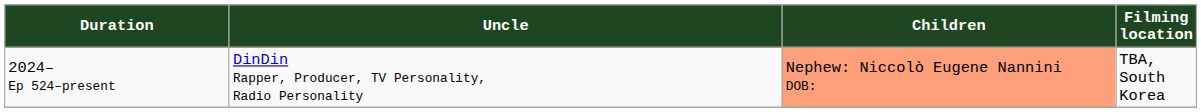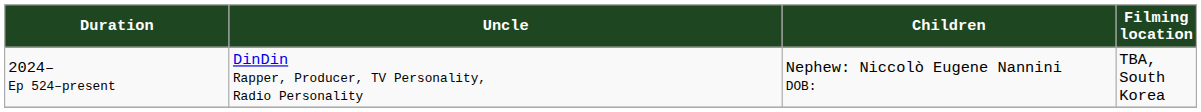(924, 77) lightsalmon background -> (924, 77) no background
